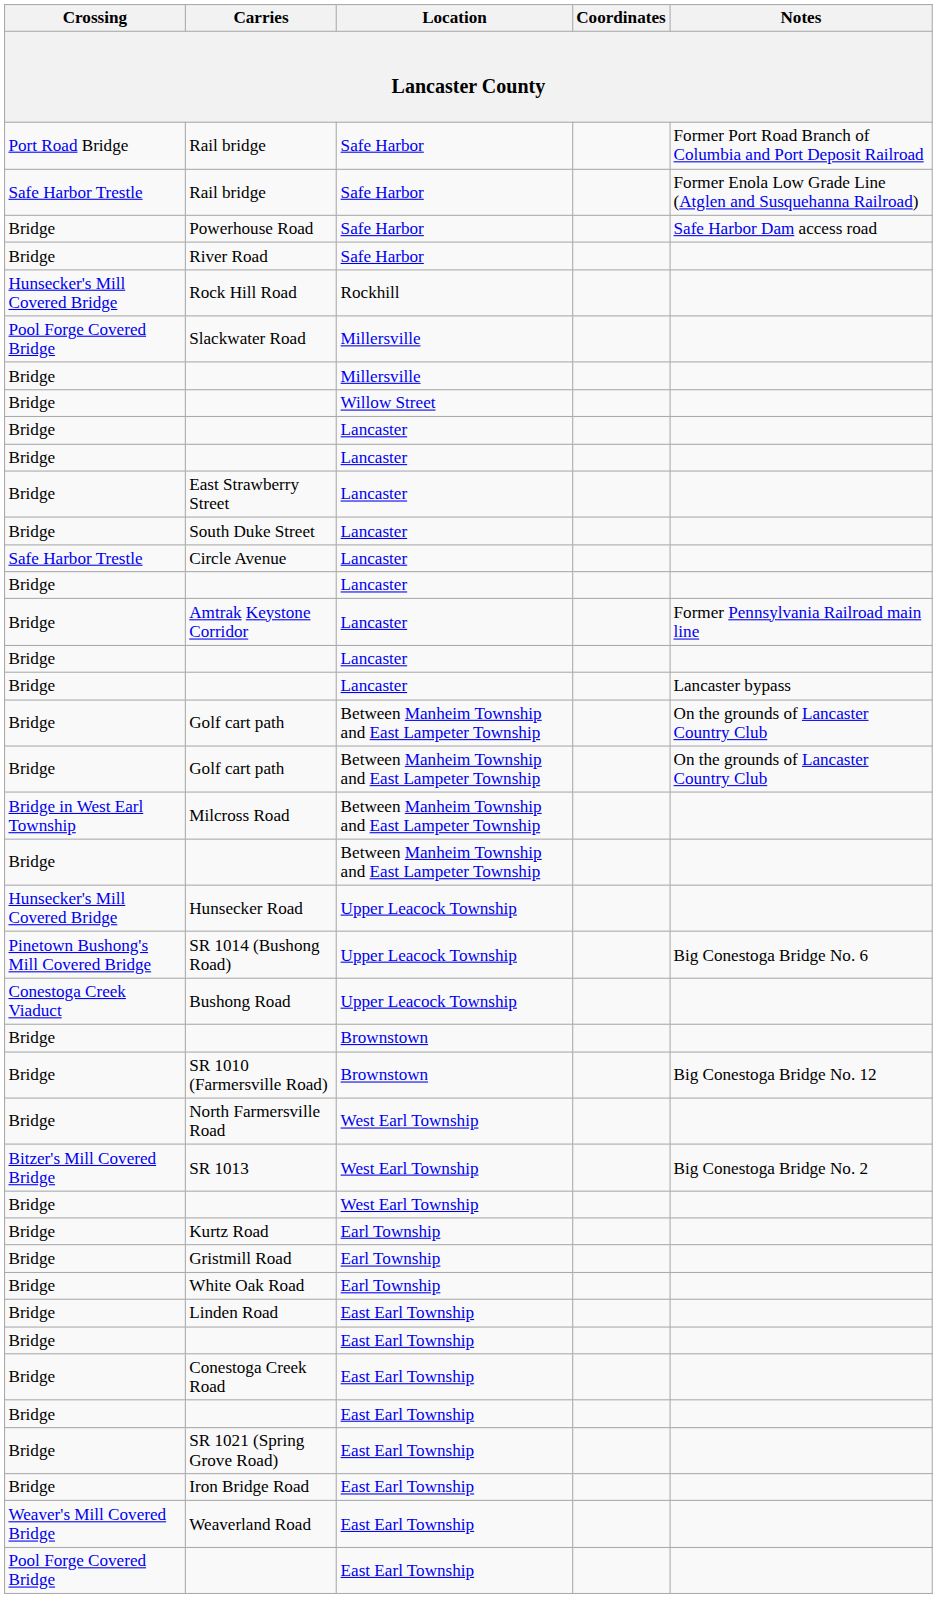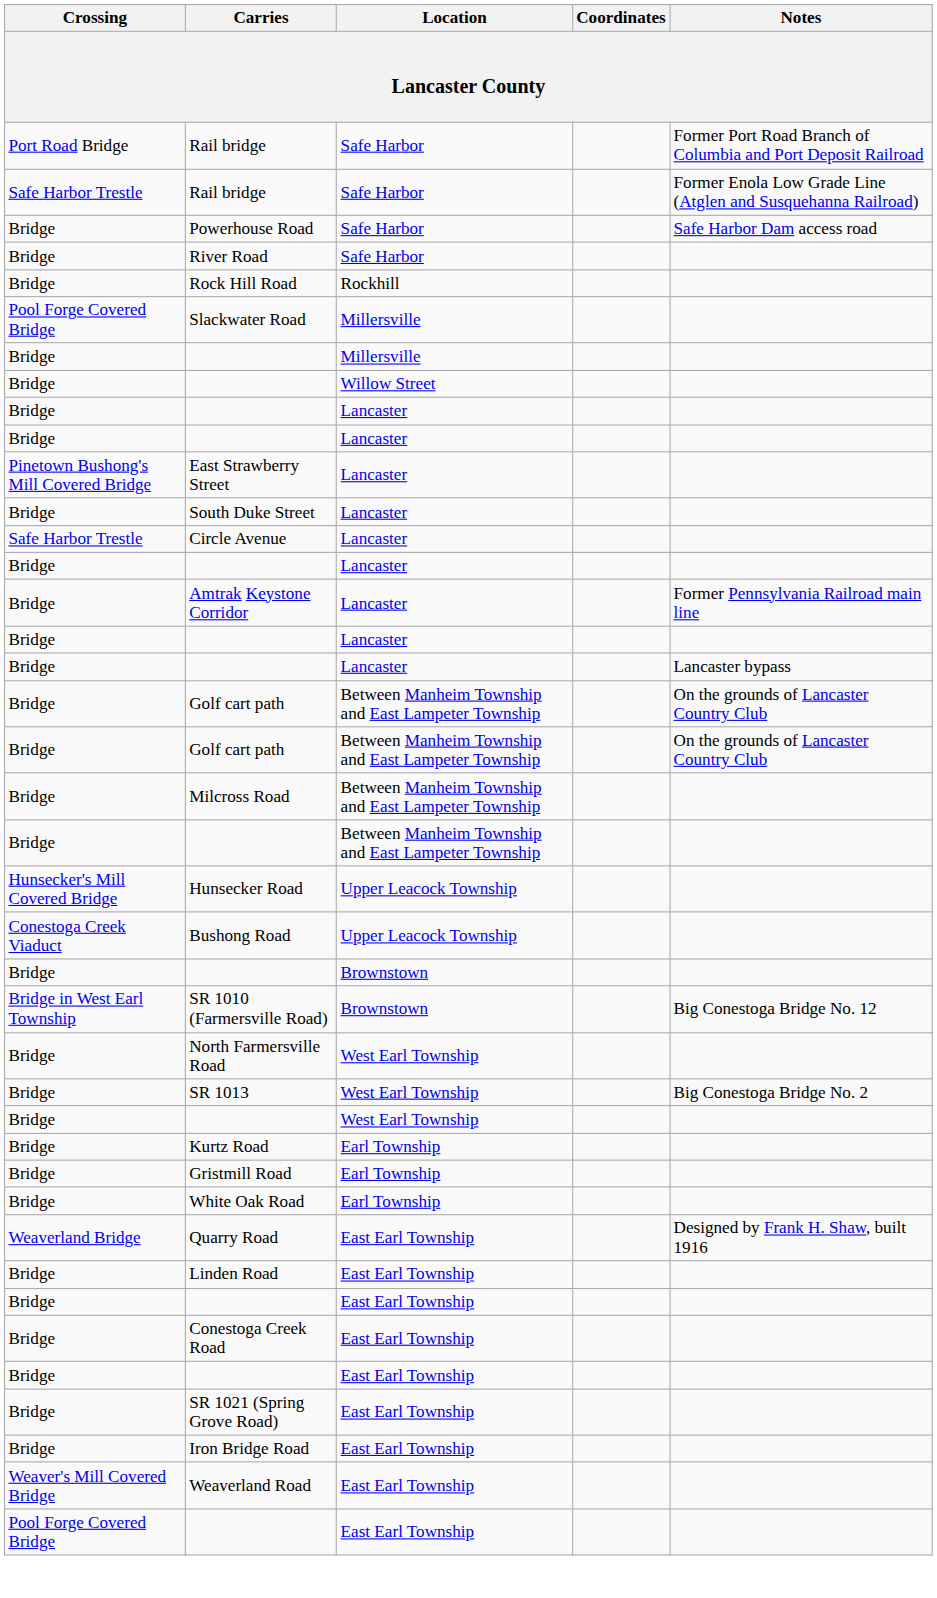(67, 292) Hunsecker's Mill Covered Bridge -> (32, 283) Bridge
(32, 494) Bridge -> (80, 474) Pinetown Bushong's Mill Covered Bridge
(76, 815) Bridge in West Earl Township -> (32, 796) Bridge
- row: (254, 954)
(32, 1074) Bridge -> (76, 1009) Bridge in West Earl Township
(82, 1167) Bitzer's Mill Covered Bridge -> (32, 1092) Bridge
+ row: (234, 1237)
